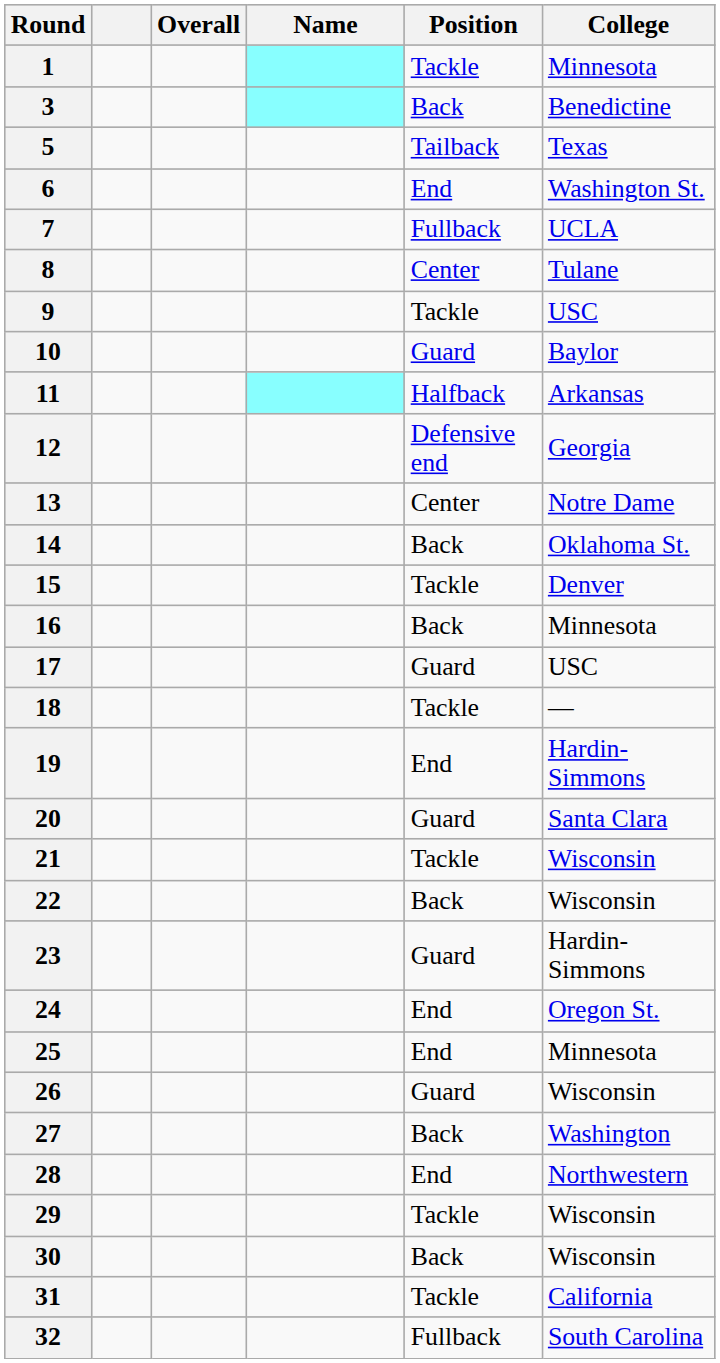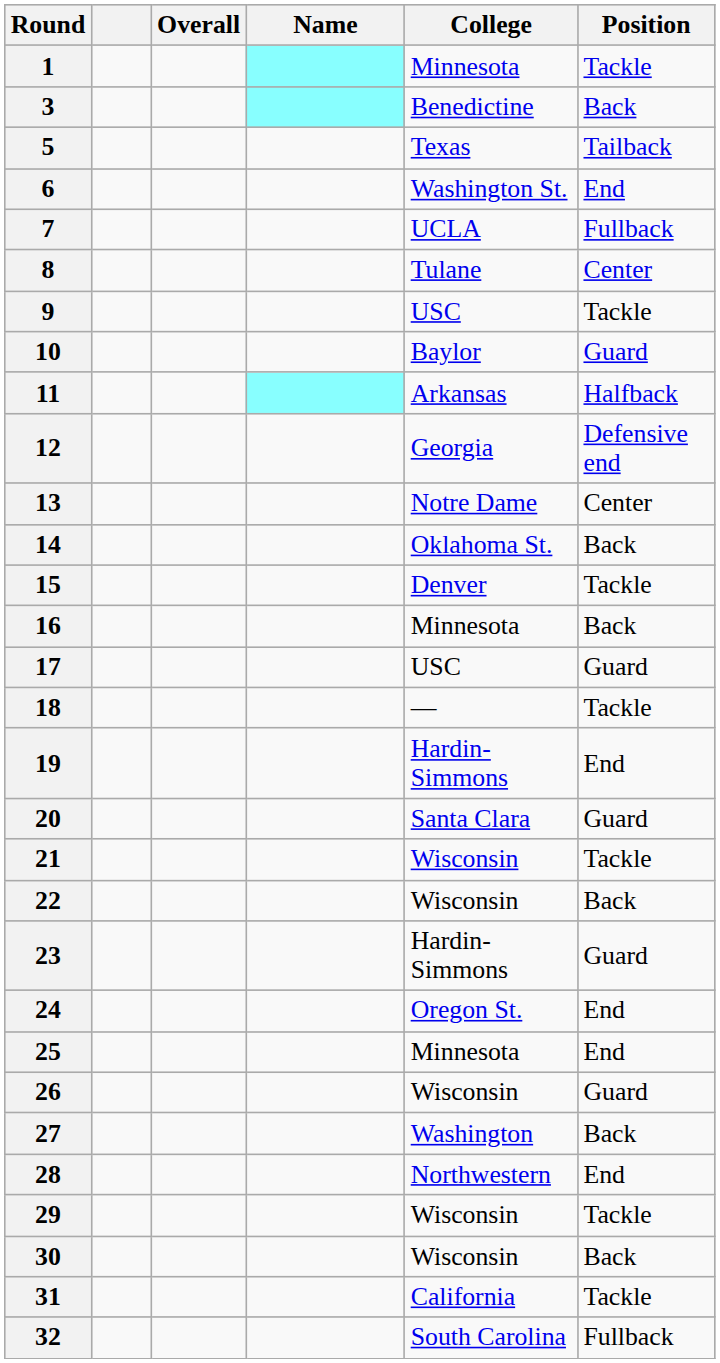columns swapped: (473, 24) <-> (628, 24)
